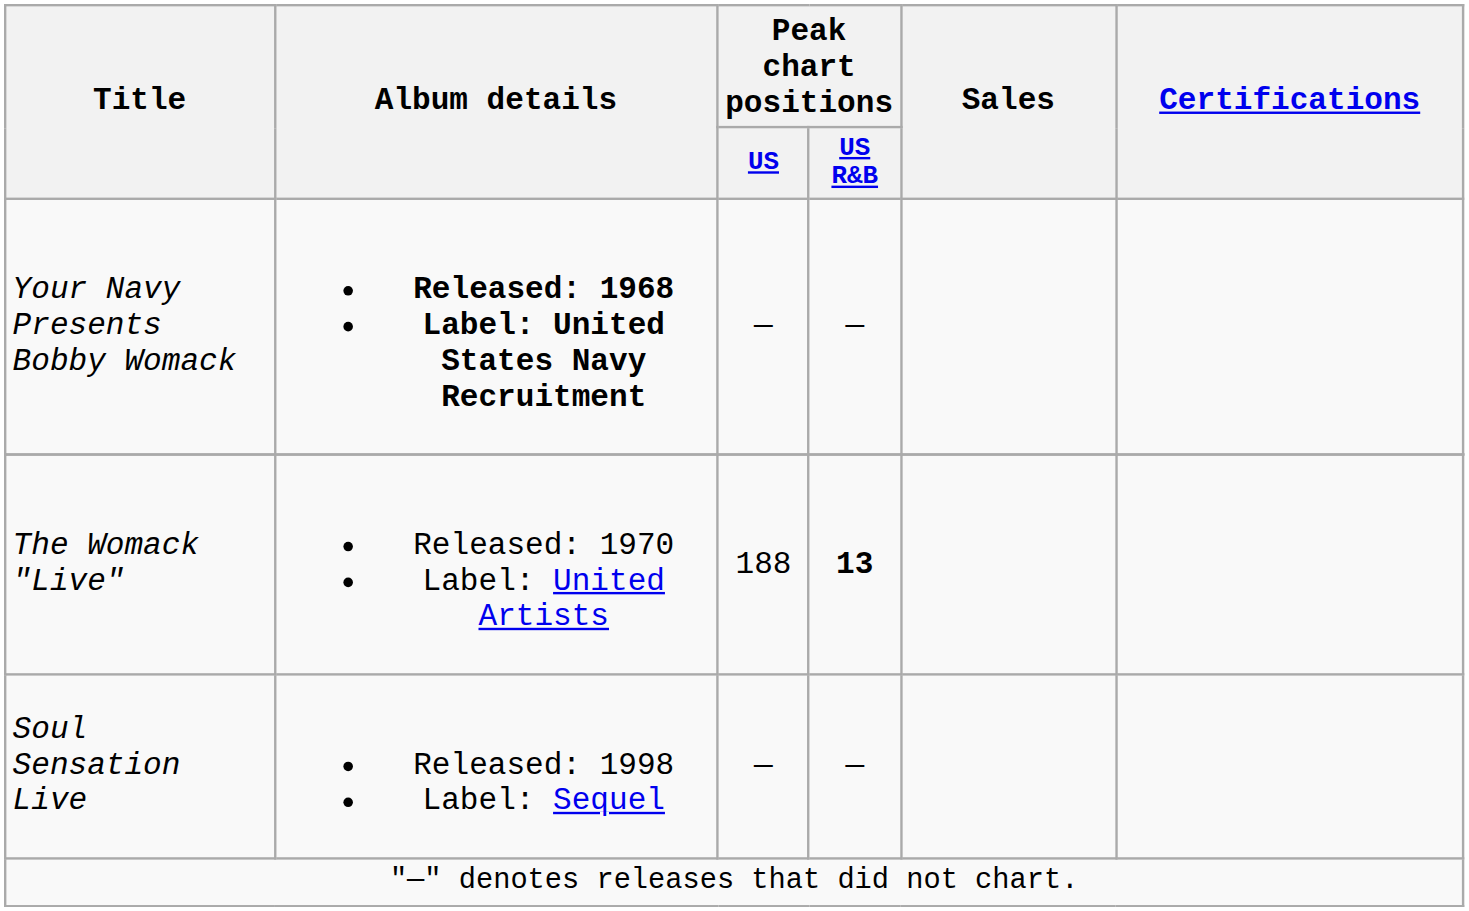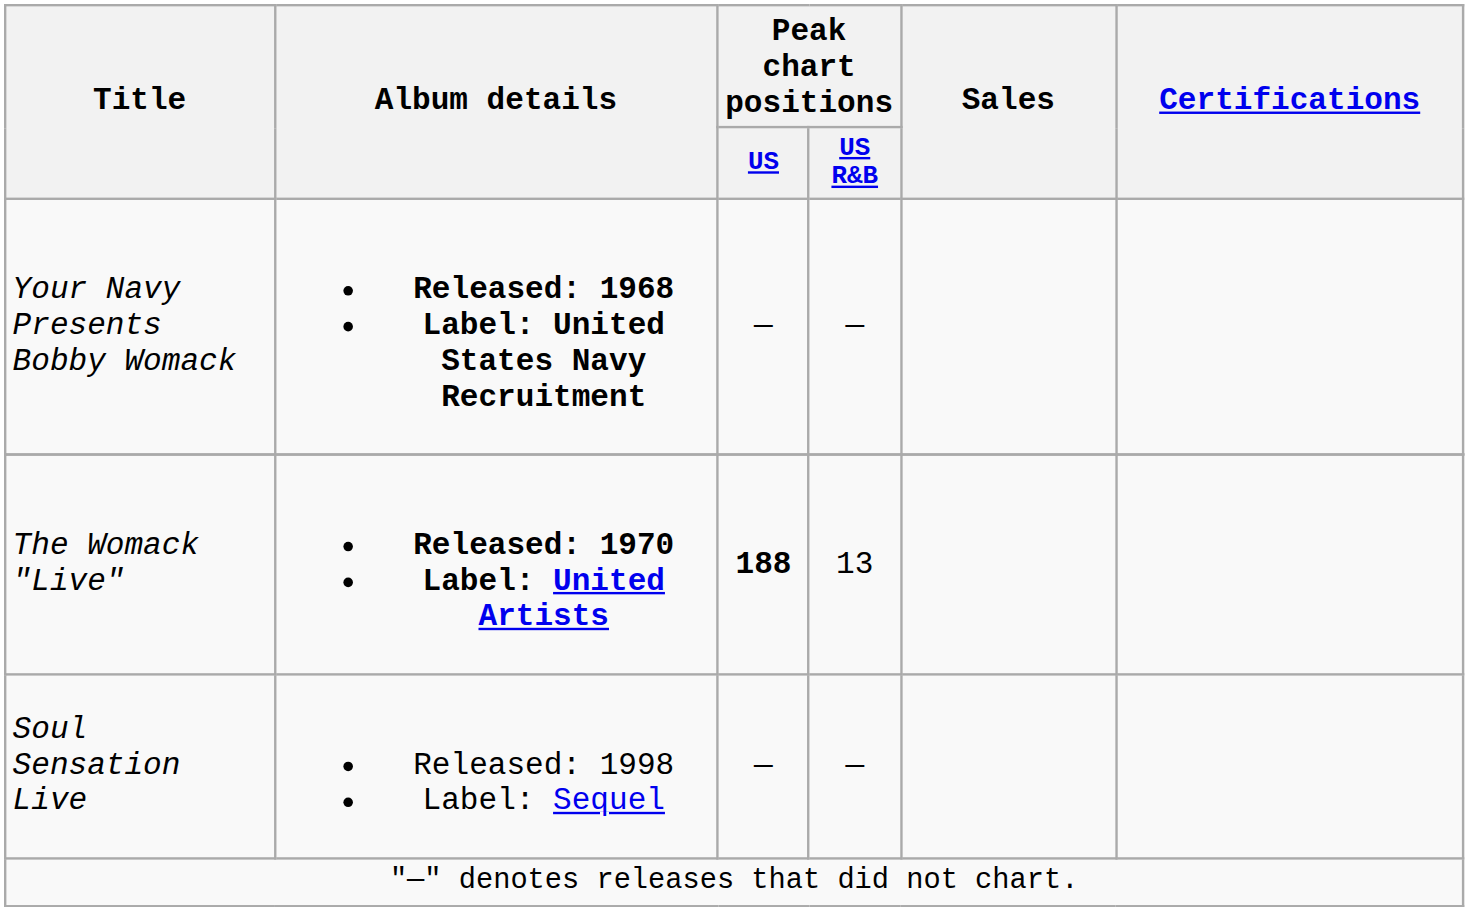(496, 582) normal -> (496, 582) bold
(763, 564) normal -> (763, 564) bold
(855, 564) bold -> (855, 564) normal
